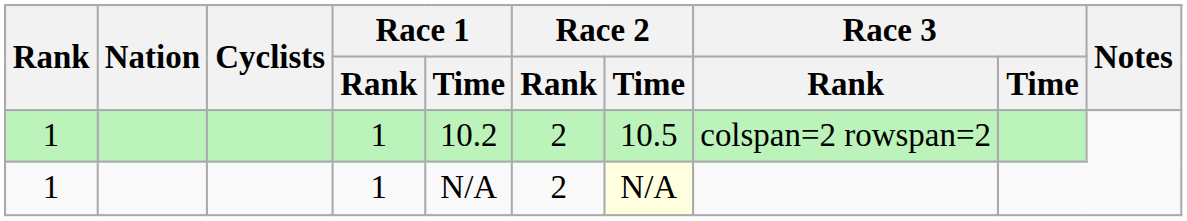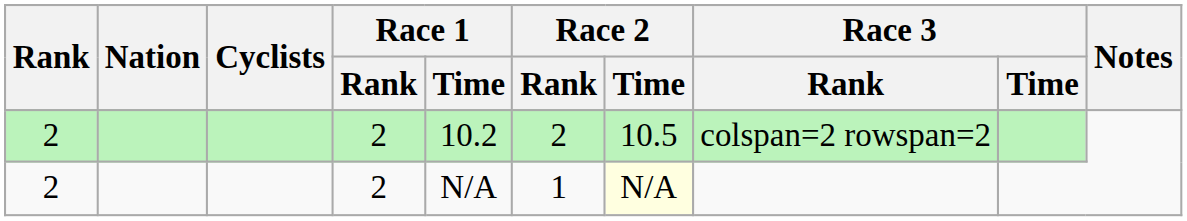(51, 135) 1 -> (51, 135) 2
(379, 135) 1 -> (379, 135) 2
(51, 187) 1 -> (51, 187) 2
(379, 187) 1 -> (379, 187) 2
(559, 187) 2 -> (559, 187) 1
